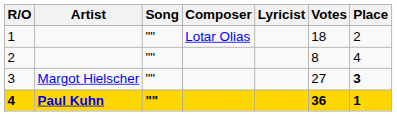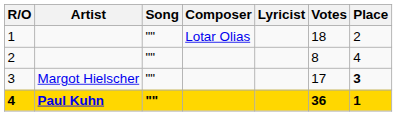(319, 79) 27 -> (319, 79) 17
